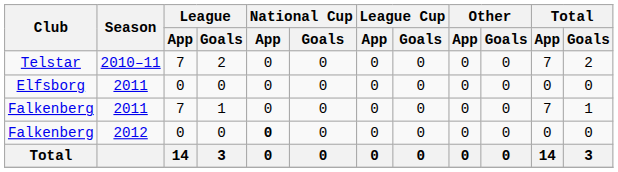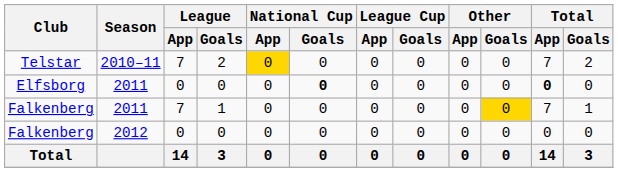(268, 63) no background -> (268, 63) gold background
(323, 86) normal -> (323, 86) bold
(547, 86) normal -> (547, 86) bold
(506, 109) no background -> (506, 109) gold background
(268, 133) bold -> (268, 133) normal
